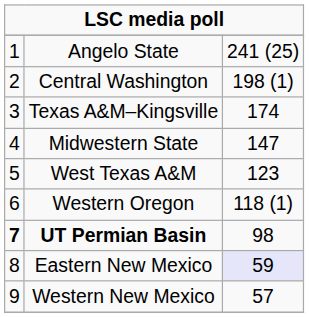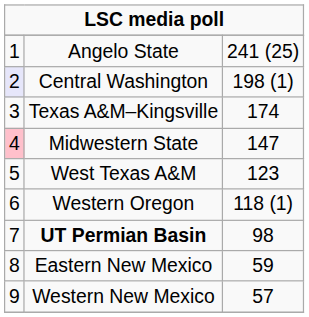(14, 81) no background -> (14, 81) lavender background
(14, 143) no background -> (14, 143) pink background
(14, 235) bold -> (14, 235) normal
(263, 265) lavender background -> (263, 265) no background
